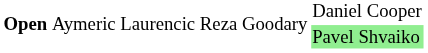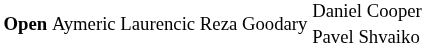(366, 36) lightgreen background -> (366, 36) no background
